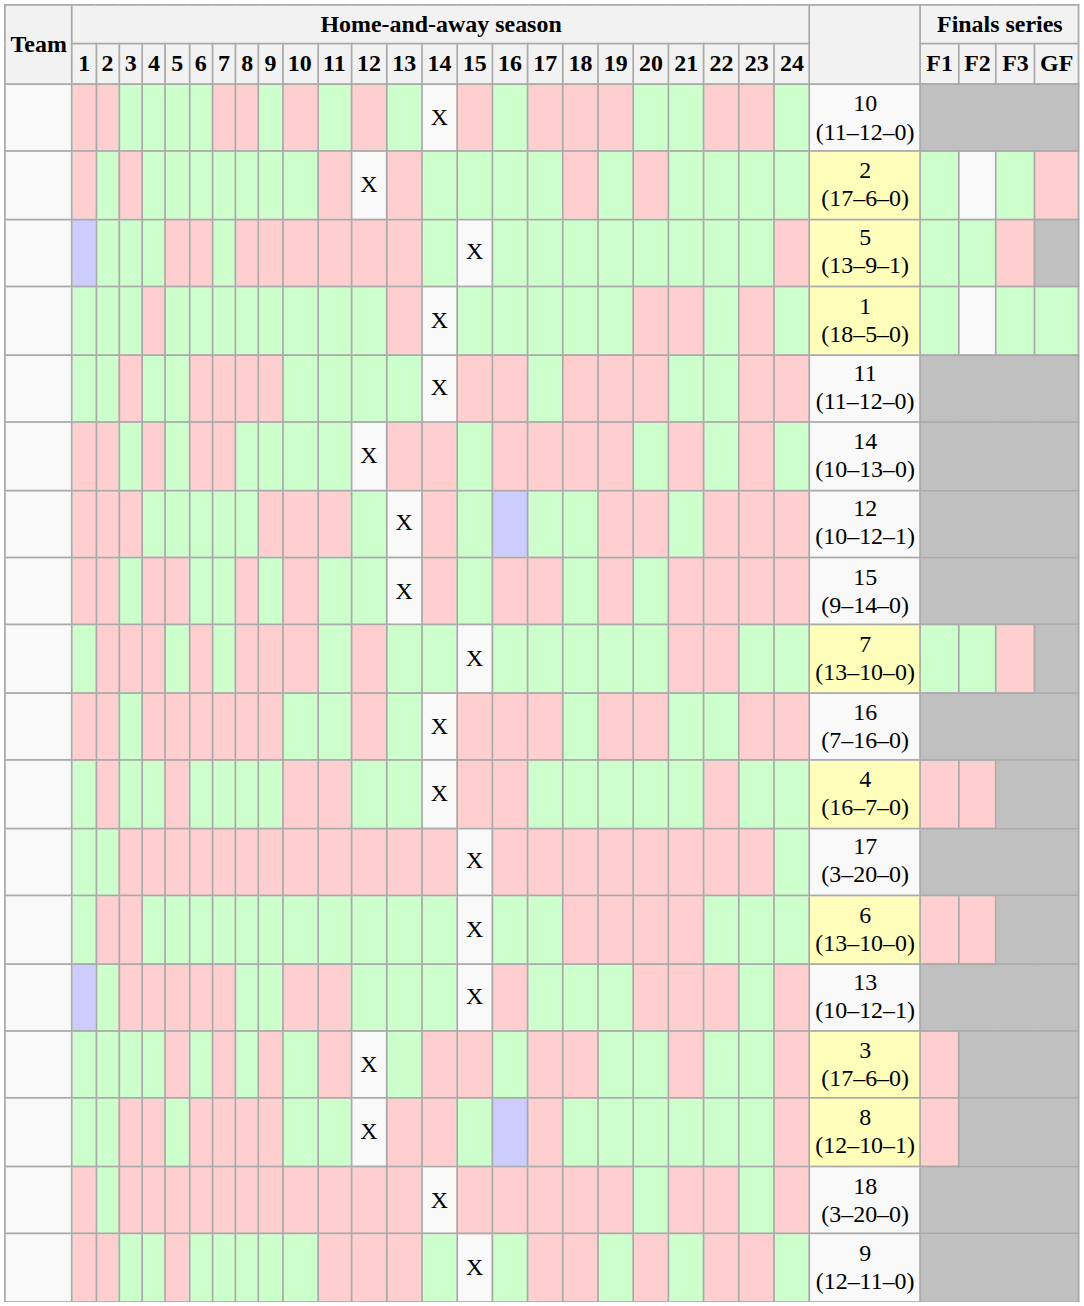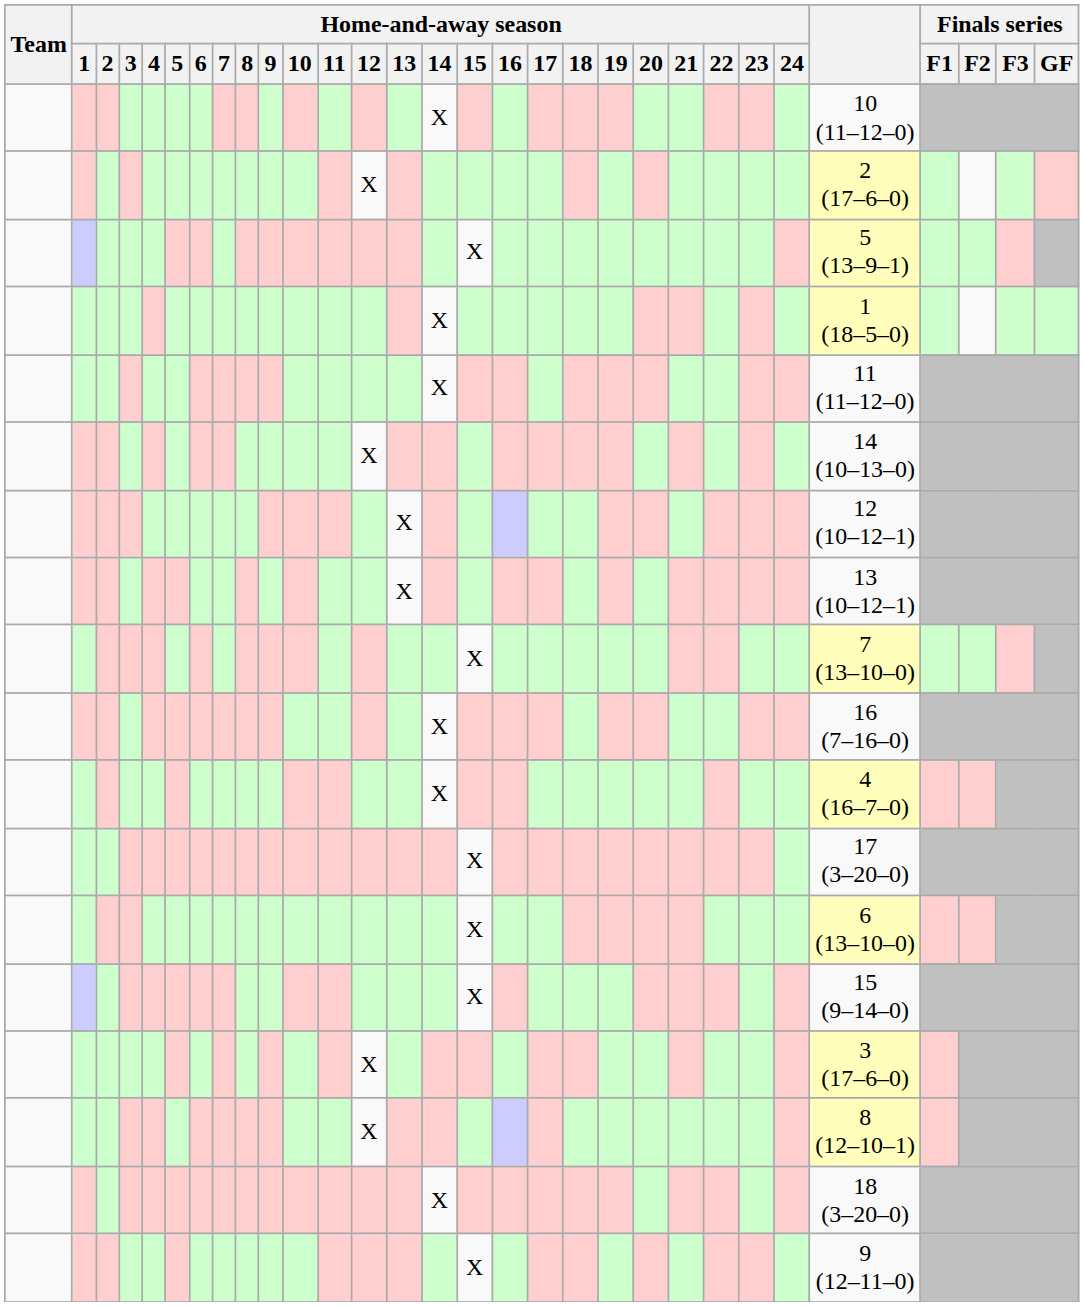(865, 590) 15 (9–14–0) -> (865, 590) 13 (10–12–1)
(865, 996) 13 (10–12–1) -> (865, 996) 15 (9–14–0)
